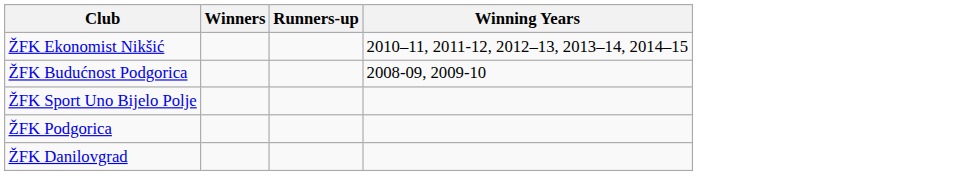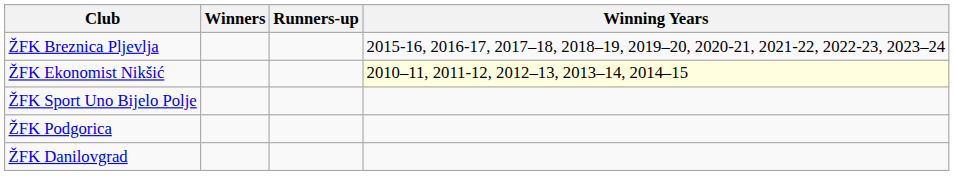+ row: (84, 46)
(527, 46) no background -> (527, 73) lightyellow background
- row: (98, 73)
